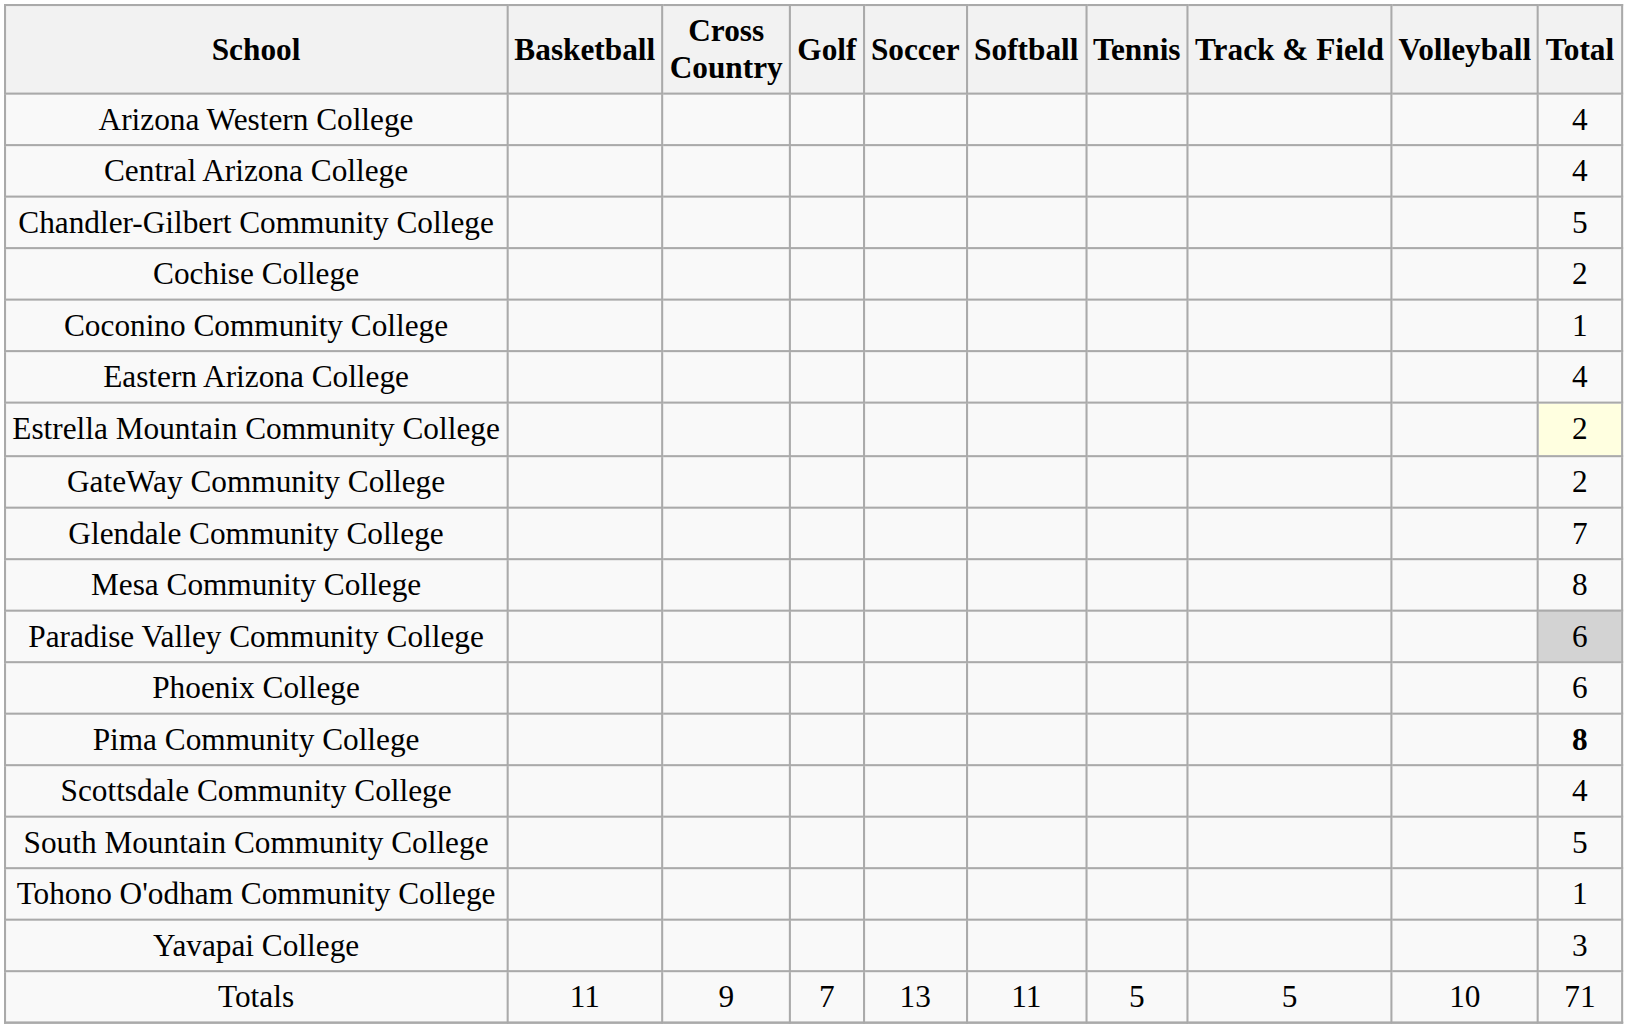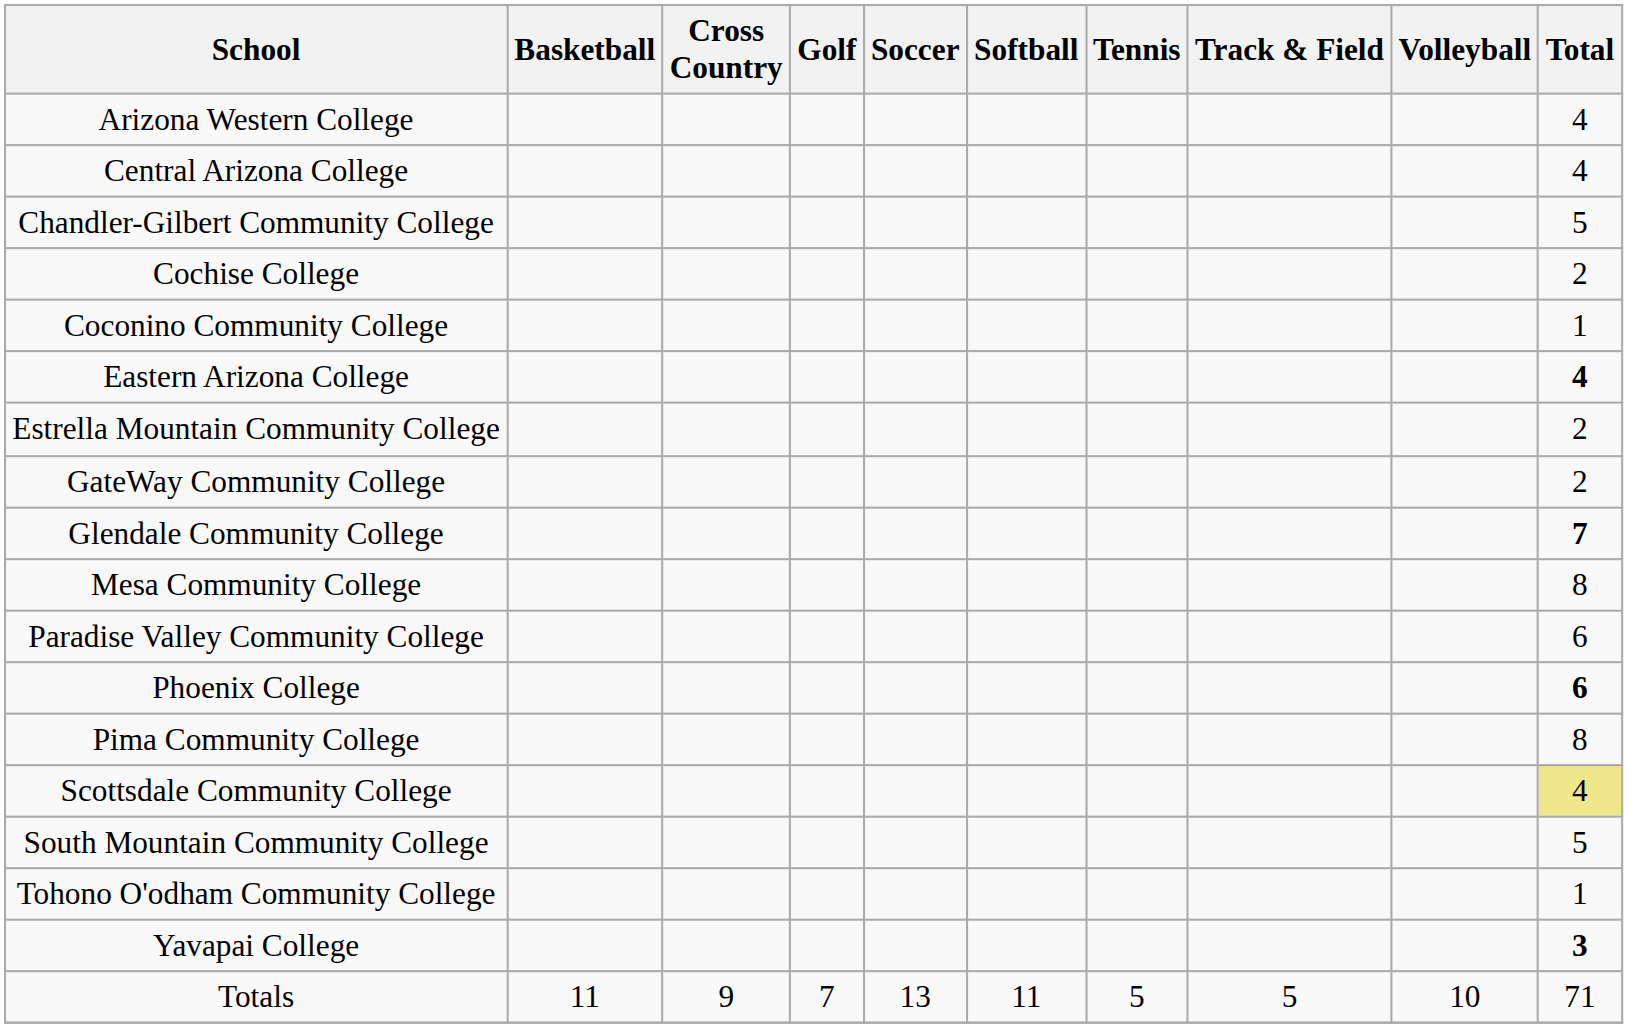(1580, 377) normal -> (1580, 377) bold
(1580, 428) lightyellow background -> (1580, 428) no background
(1580, 532) normal -> (1580, 532) bold
(1580, 635) lightgrey background -> (1580, 635) no background
(1580, 687) normal -> (1580, 687) bold
(1580, 738) bold -> (1580, 738) normal
(1580, 790) no background -> (1580, 790) khaki background
(1580, 945) normal -> (1580, 945) bold
